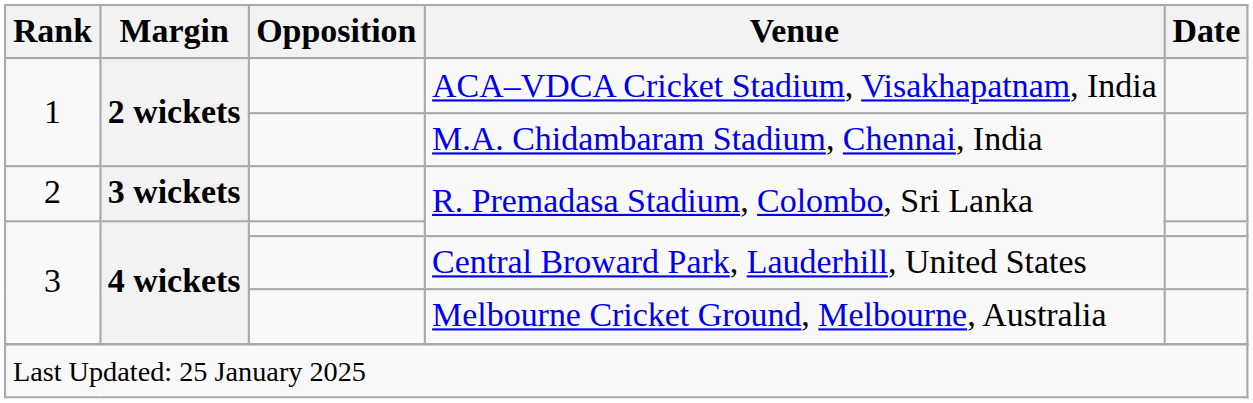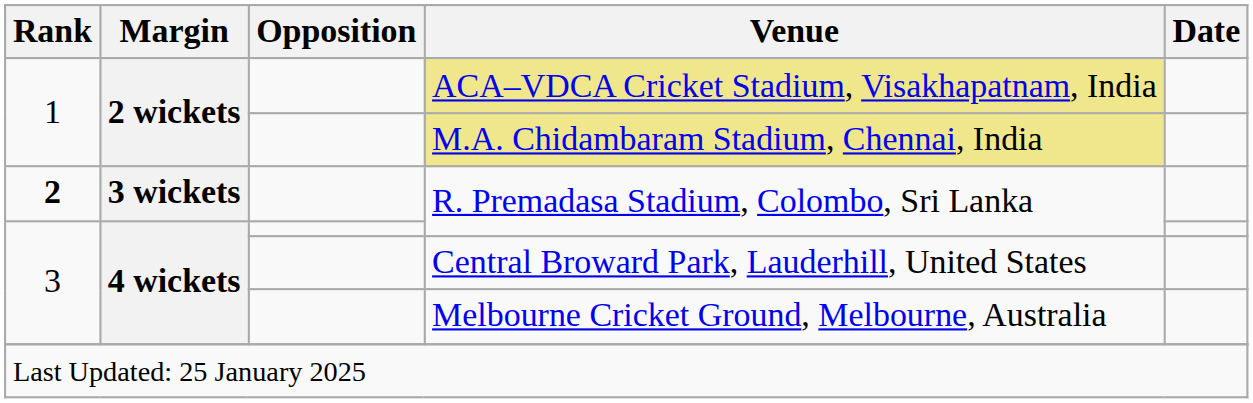(794, 85) no background -> (794, 85) khaki background
(737, 138) no background -> (737, 138) khaki background
(52, 192) normal -> (52, 192) bold
